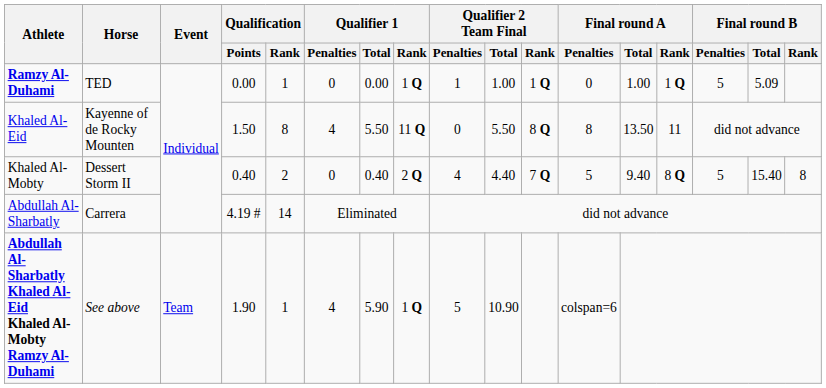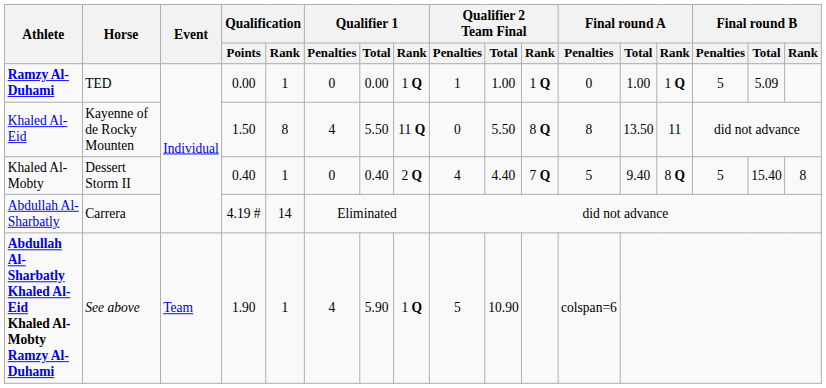(285, 176) 2 -> (285, 176) 1
